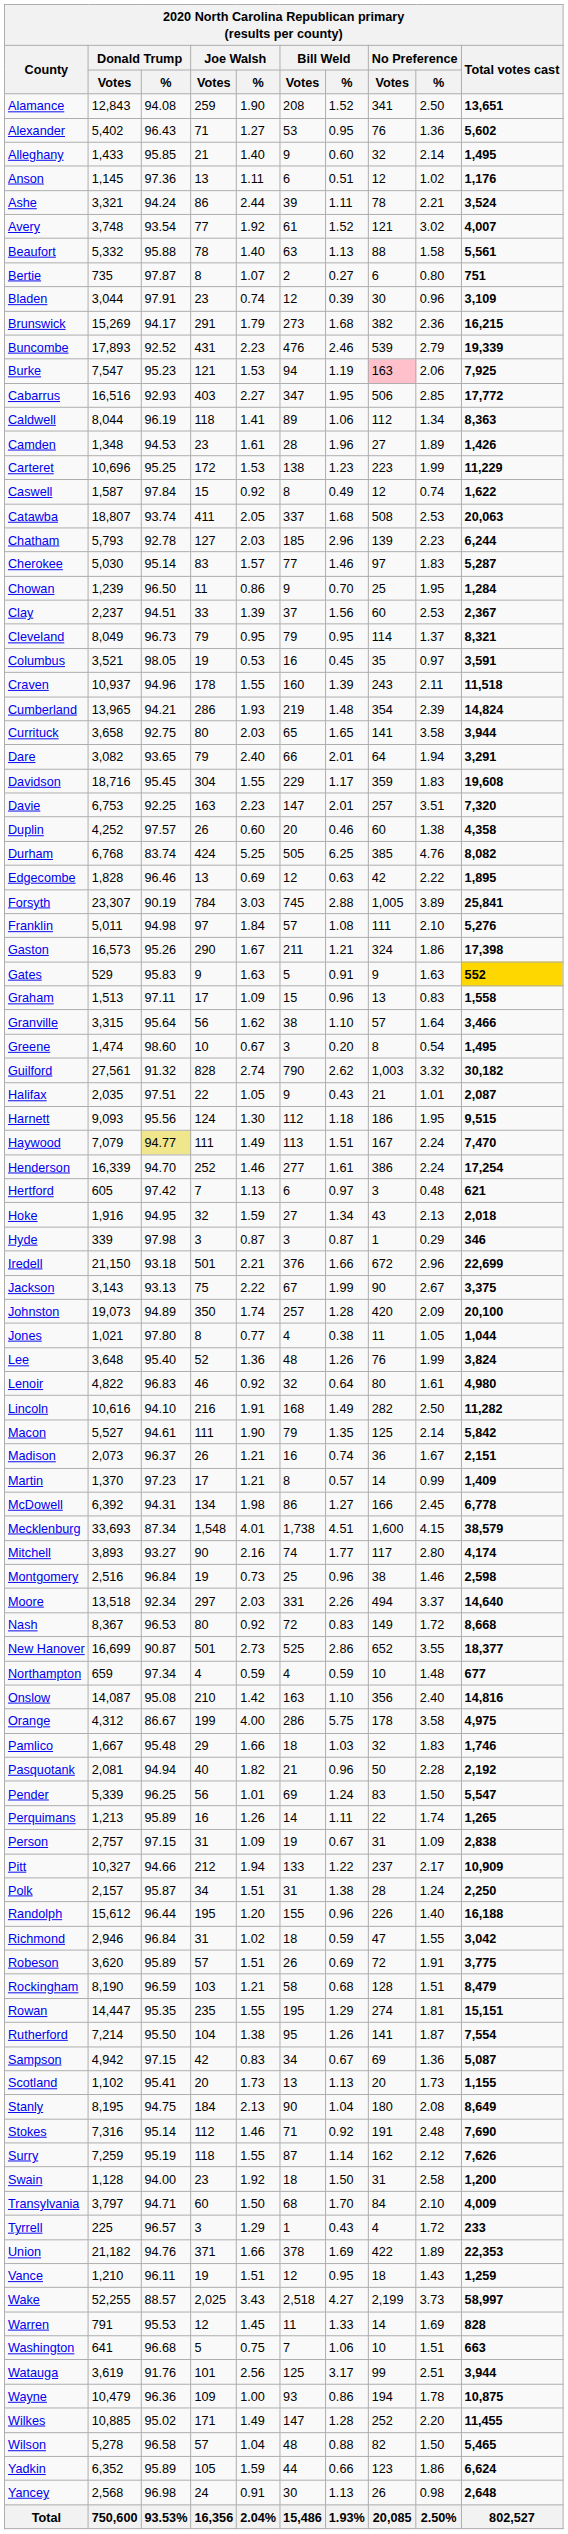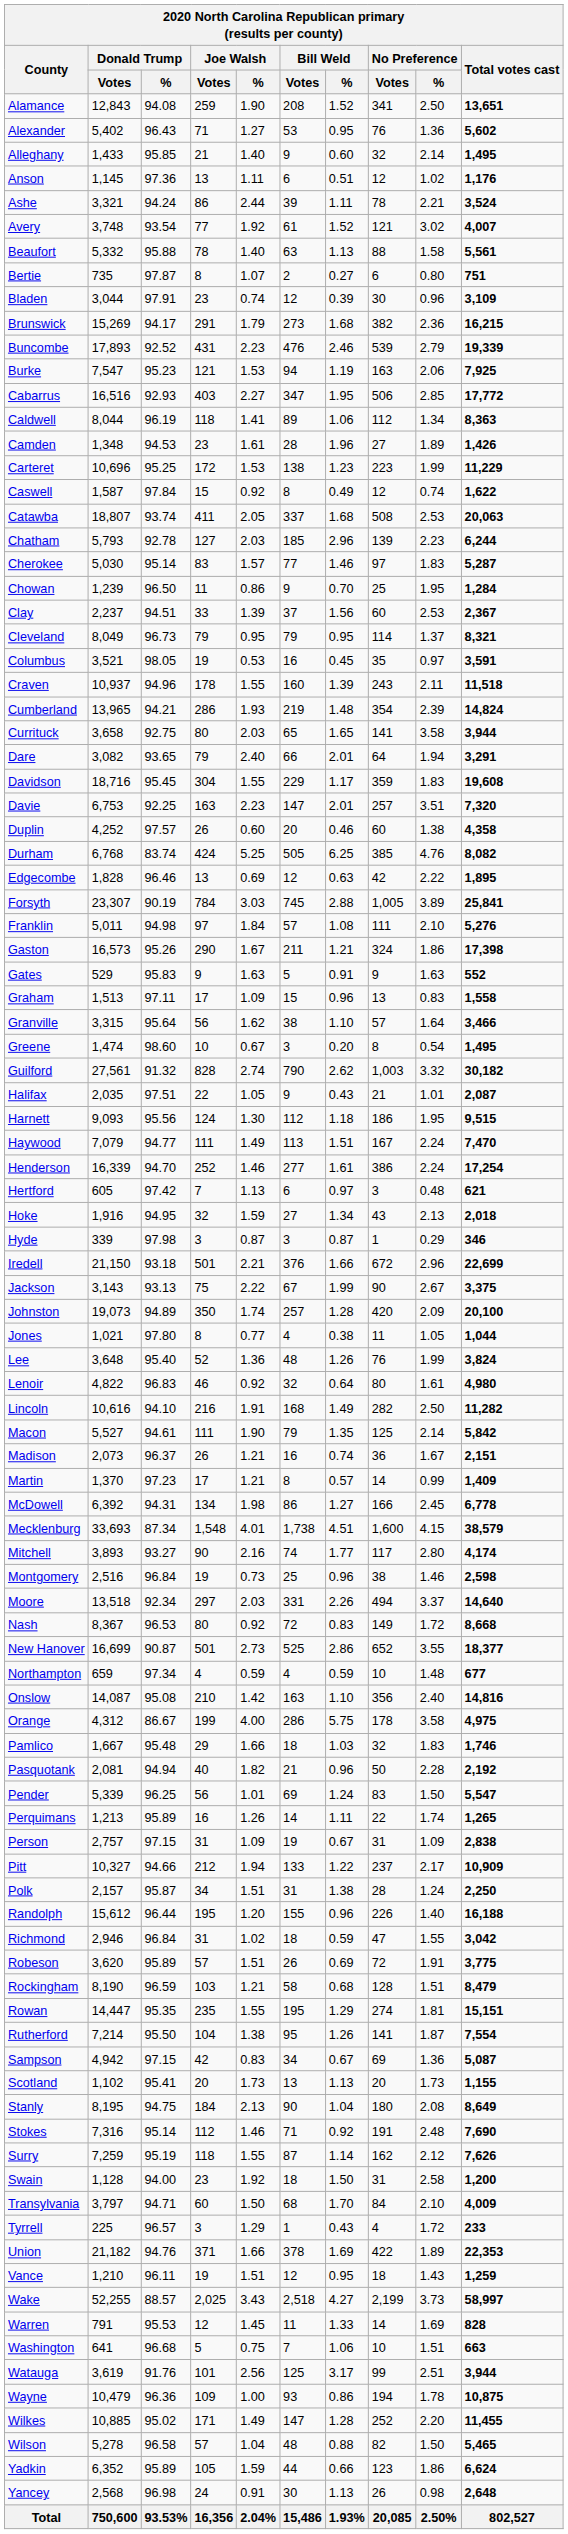(382, 372) pink background -> (382, 372) no background
(475, 973) gold background -> (475, 973) no background
(160, 1143) khaki background -> (160, 1143) no background
